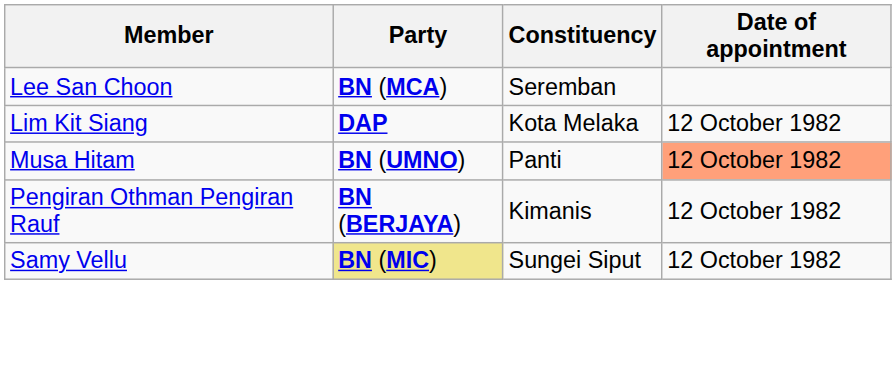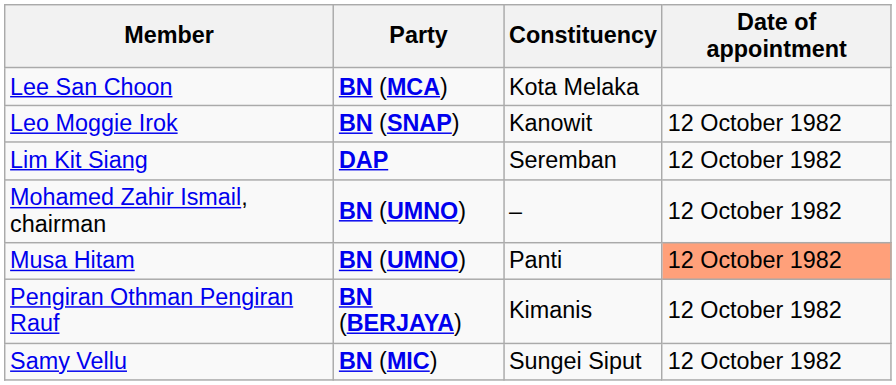(562, 86) Seremban -> (574, 86) Kota Melaka
+ row: (94, 123)
(573, 123) Kota Melaka -> (563, 160) Seremban
+ row: (129, 210)
(387, 260) khaki background -> (388, 361) no background
